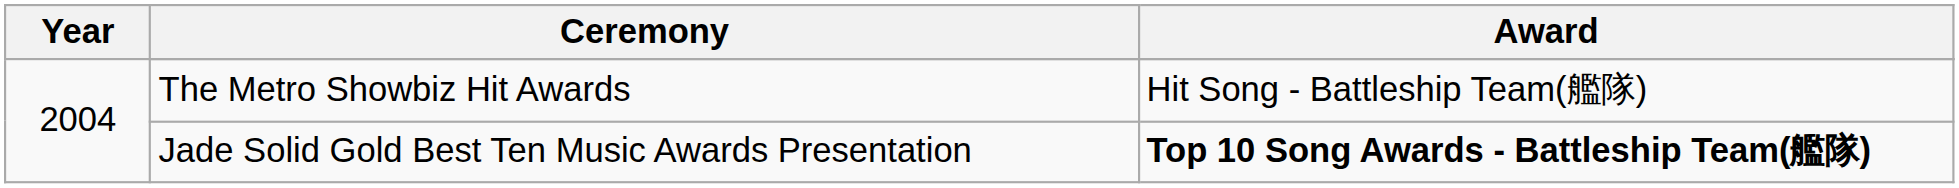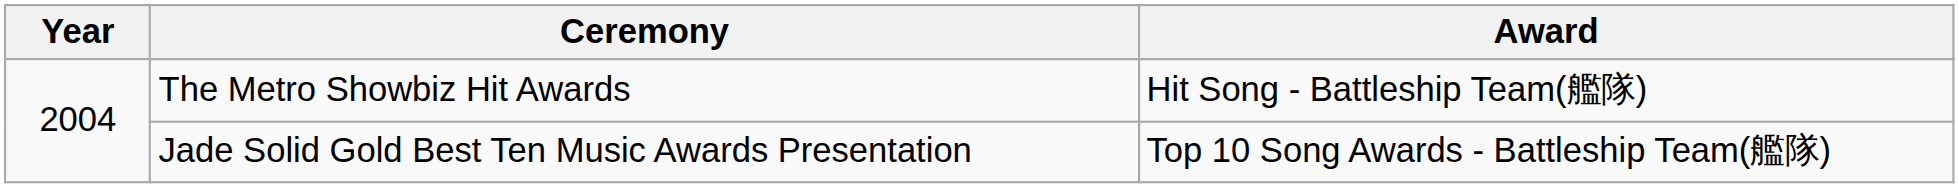(1509, 150) bold -> (1489, 150) normal
